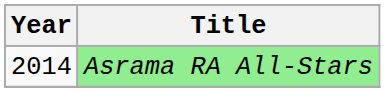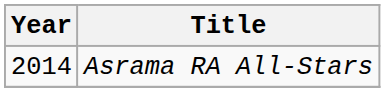(228, 67) lightgreen background -> (228, 67) no background
